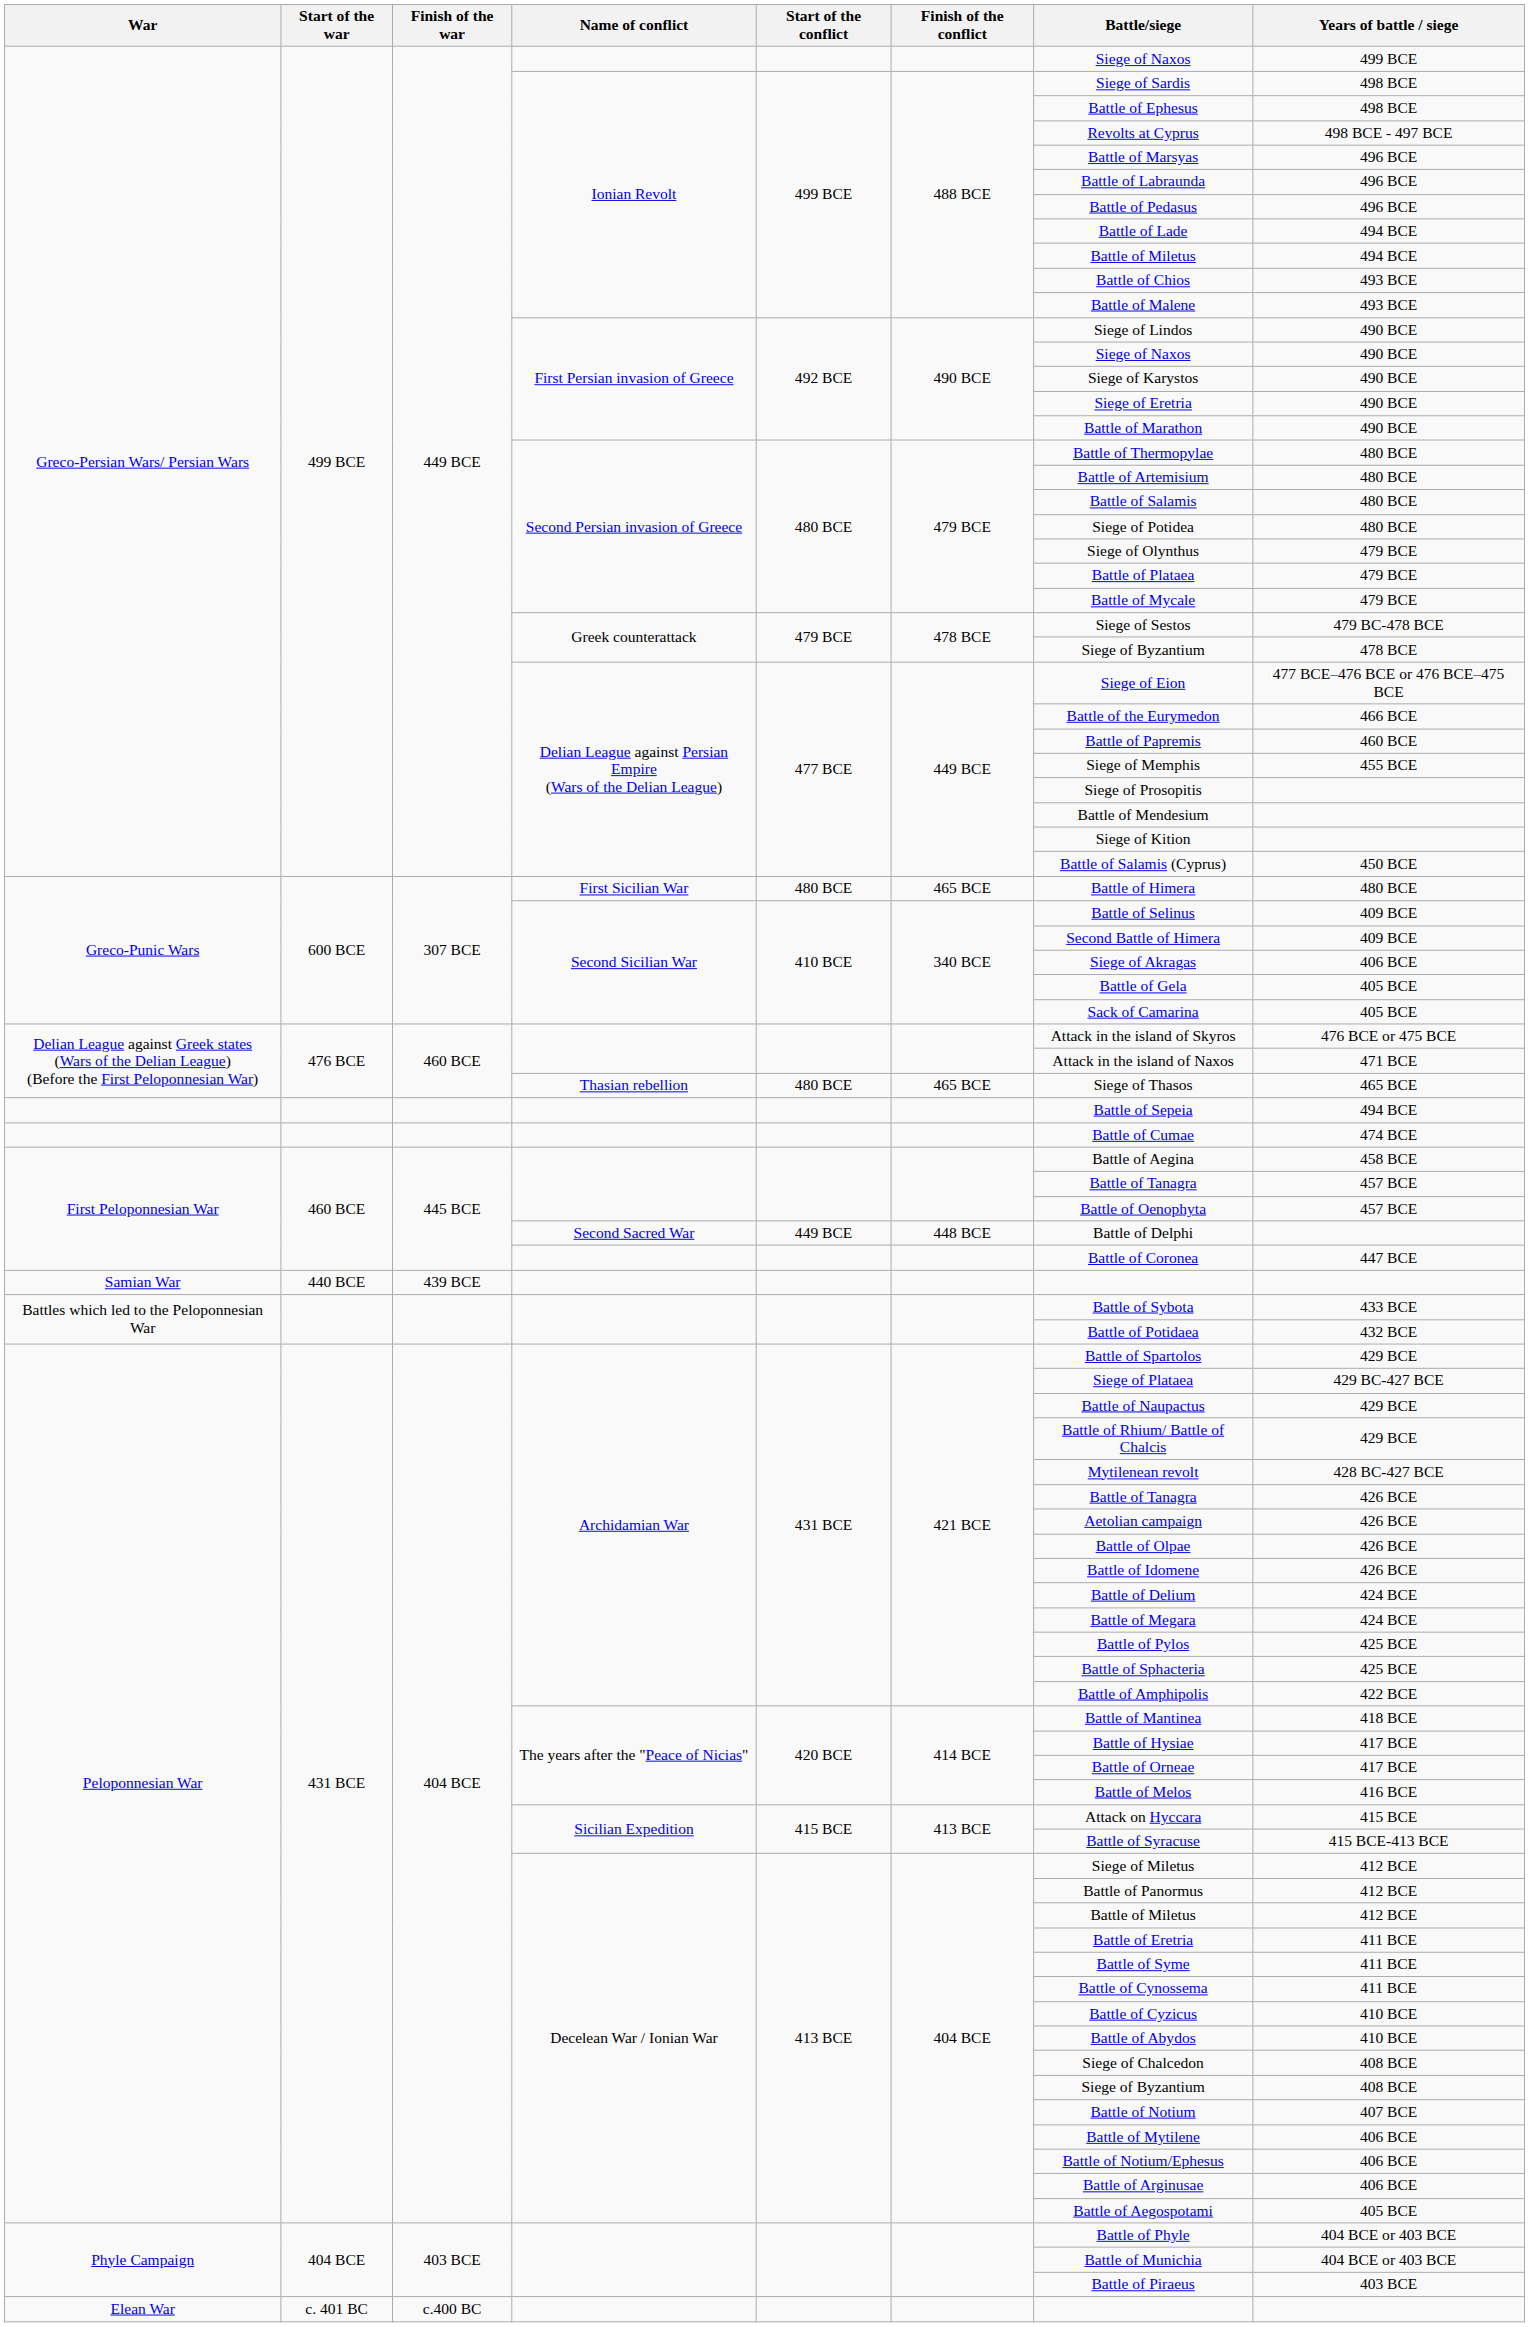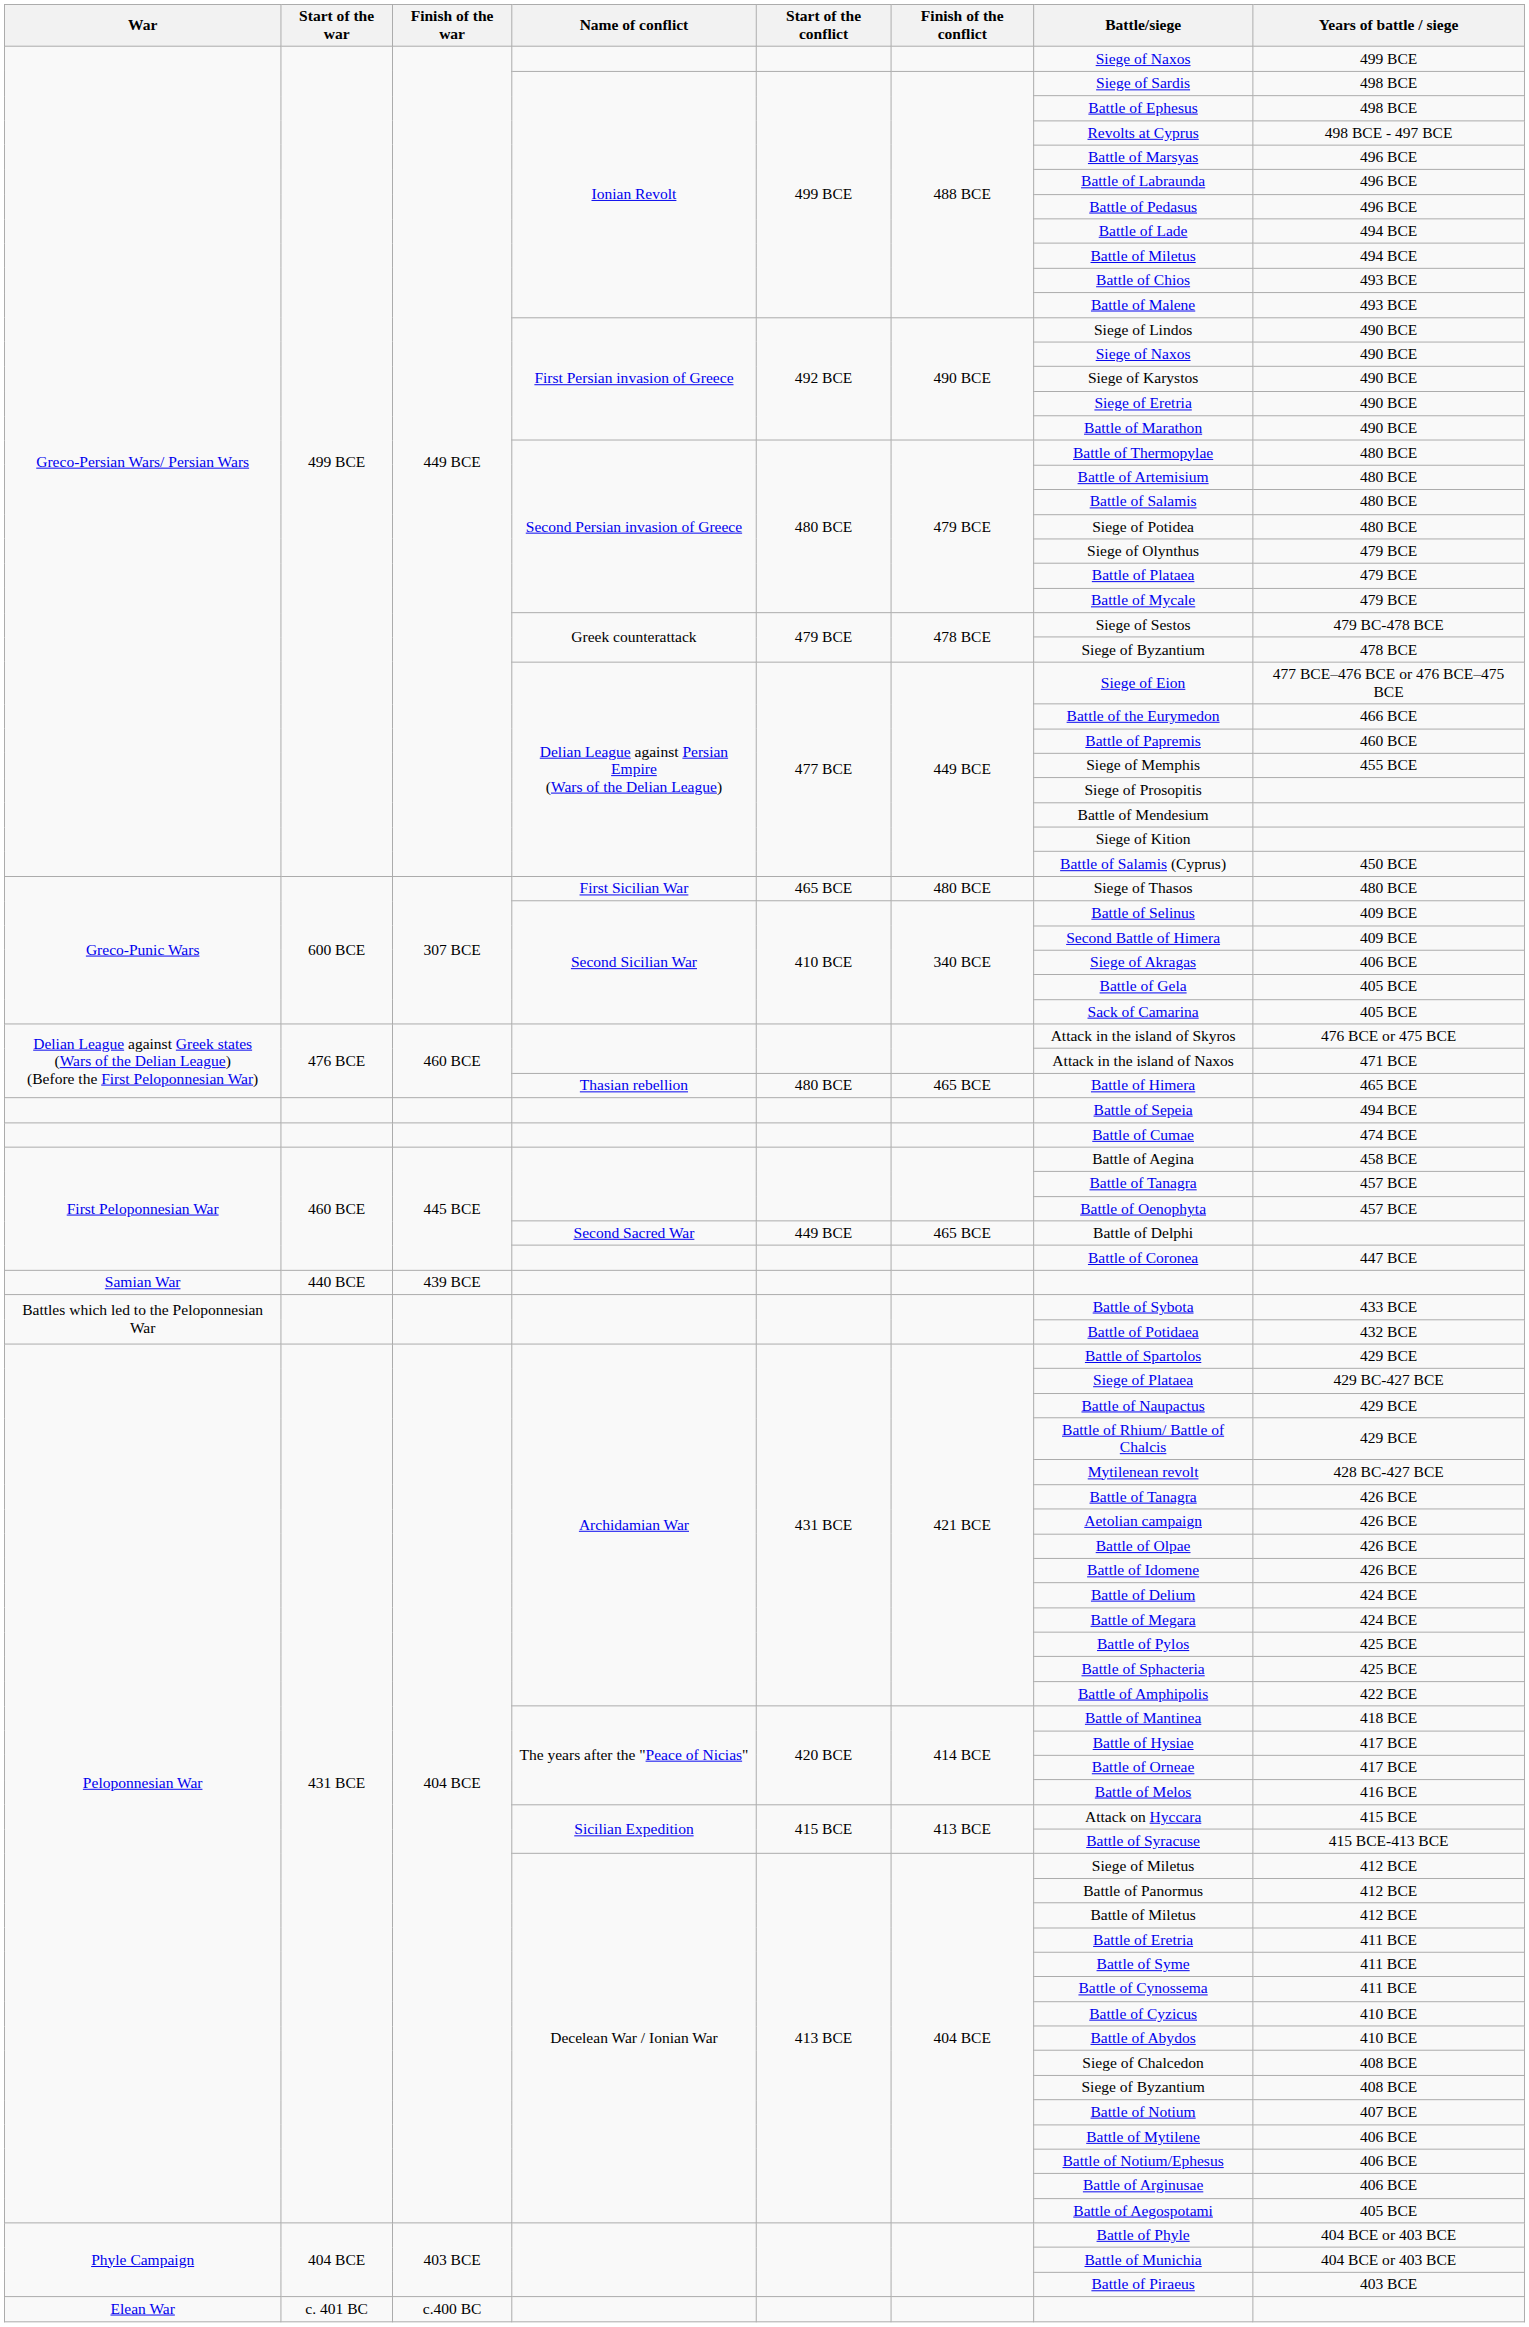(824, 888) 480 BCE -> (824, 888) 465 BCE
(962, 888) 465 BCE -> (962, 888) 480 BCE
(1143, 888) Battle of Himera -> (1143, 888) Siege of Thasos
(1143, 1085) Siege of Thasos -> (1143, 1085) Battle of Himera
(962, 1233) 448 BCE -> (962, 1233) 465 BCE
